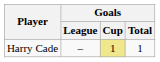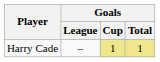(140, 48) no background -> (140, 48) khaki background
